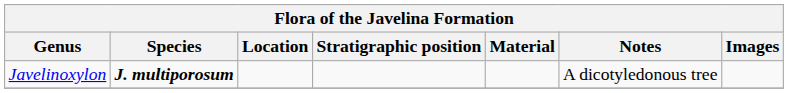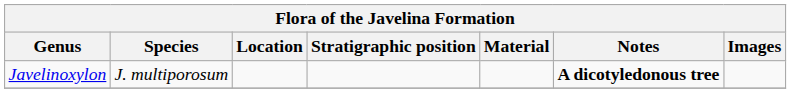(174, 74) bold -> (171, 74) normal
(640, 74) normal -> (638, 74) bold
